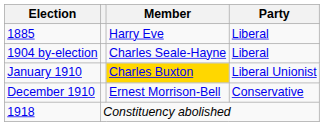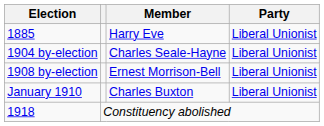(250, 33) Liberal -> (274, 33) Liberal Unionist
(250, 53) Liberal -> (274, 53) Liberal Unionist
+ row: (52, 72)
(151, 72) gold background -> (151, 92) no background
- row: (51, 92)
